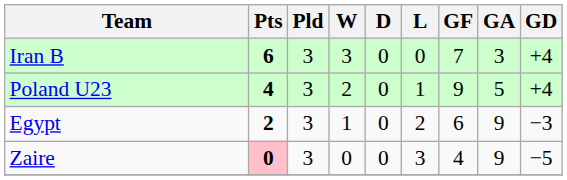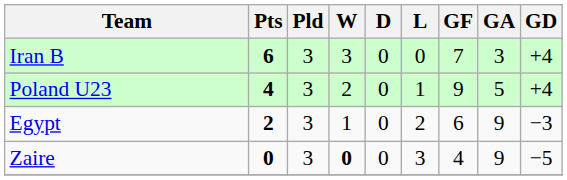(268, 157) pink background -> (268, 157) no background
(347, 157) normal -> (347, 157) bold
